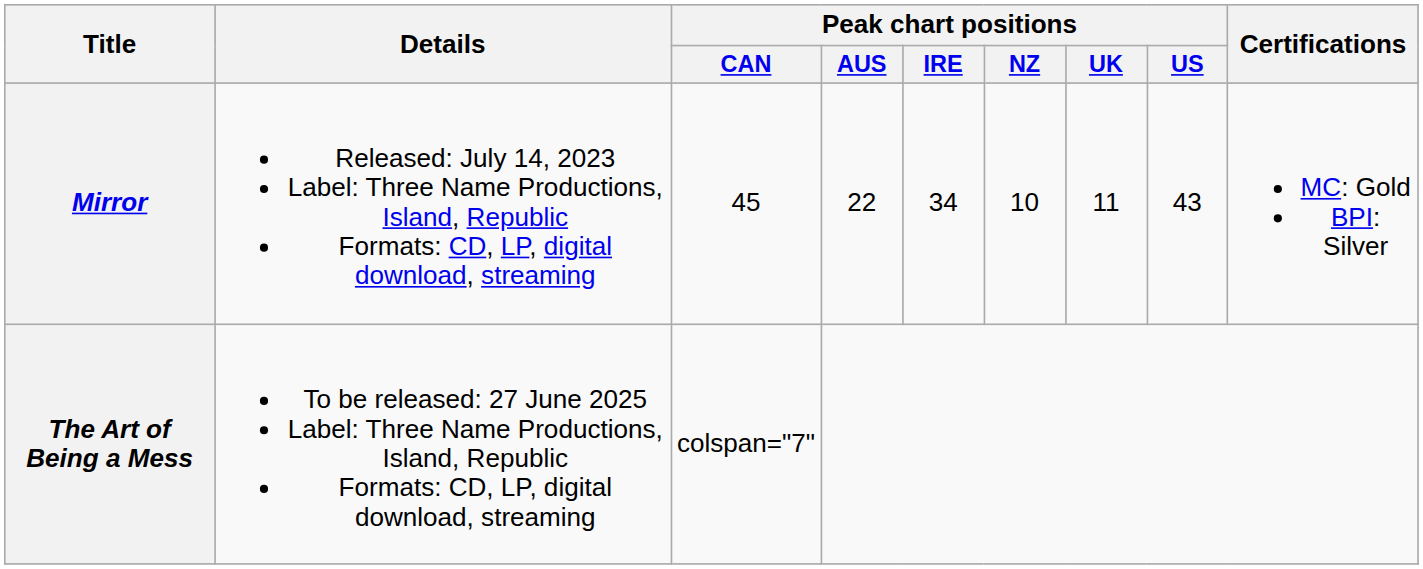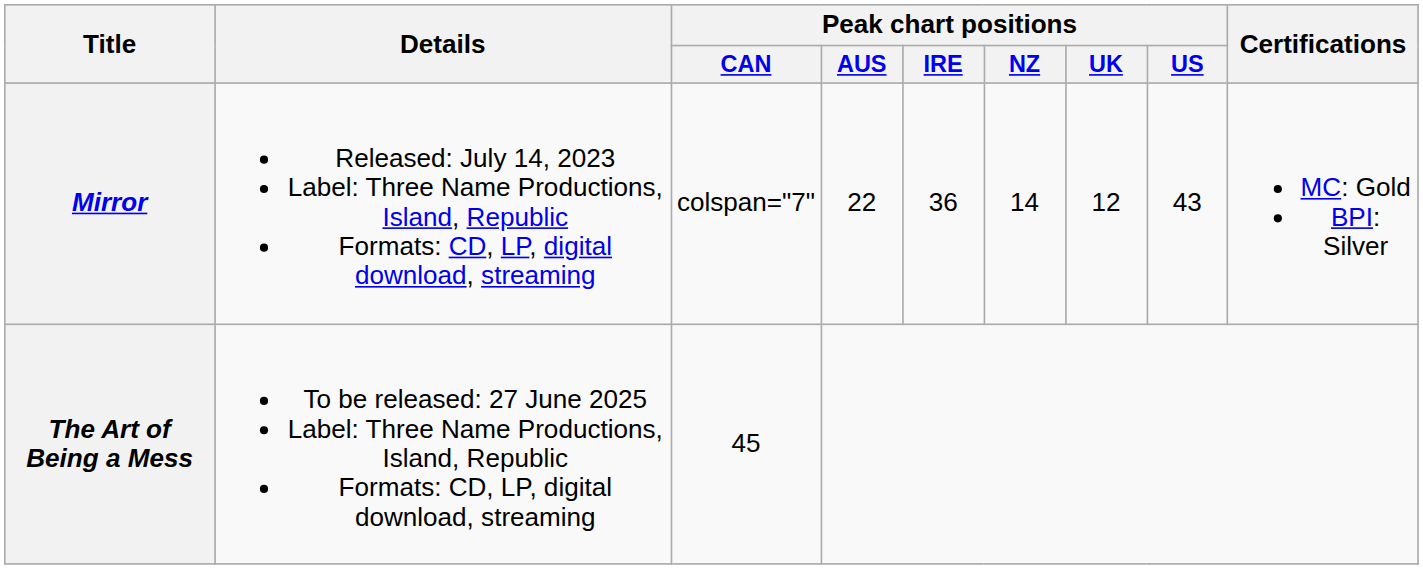(746, 203) 45 -> (746, 203) colspan="7"
(943, 203) 34 -> (943, 203) 36
(1025, 203) 10 -> (1025, 203) 14
(1106, 203) 11 -> (1106, 203) 12
(746, 443) colspan="7" -> (746, 443) 45
